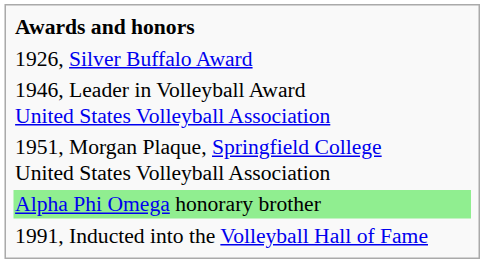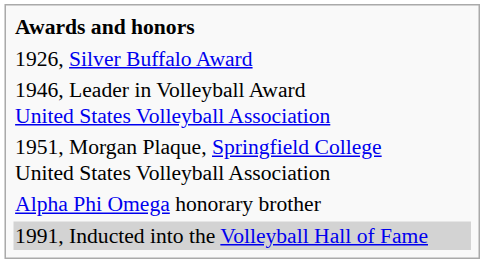(168, 203) lightgreen background -> (168, 203) no background
(222, 235) no background -> (222, 235) lightgrey background
